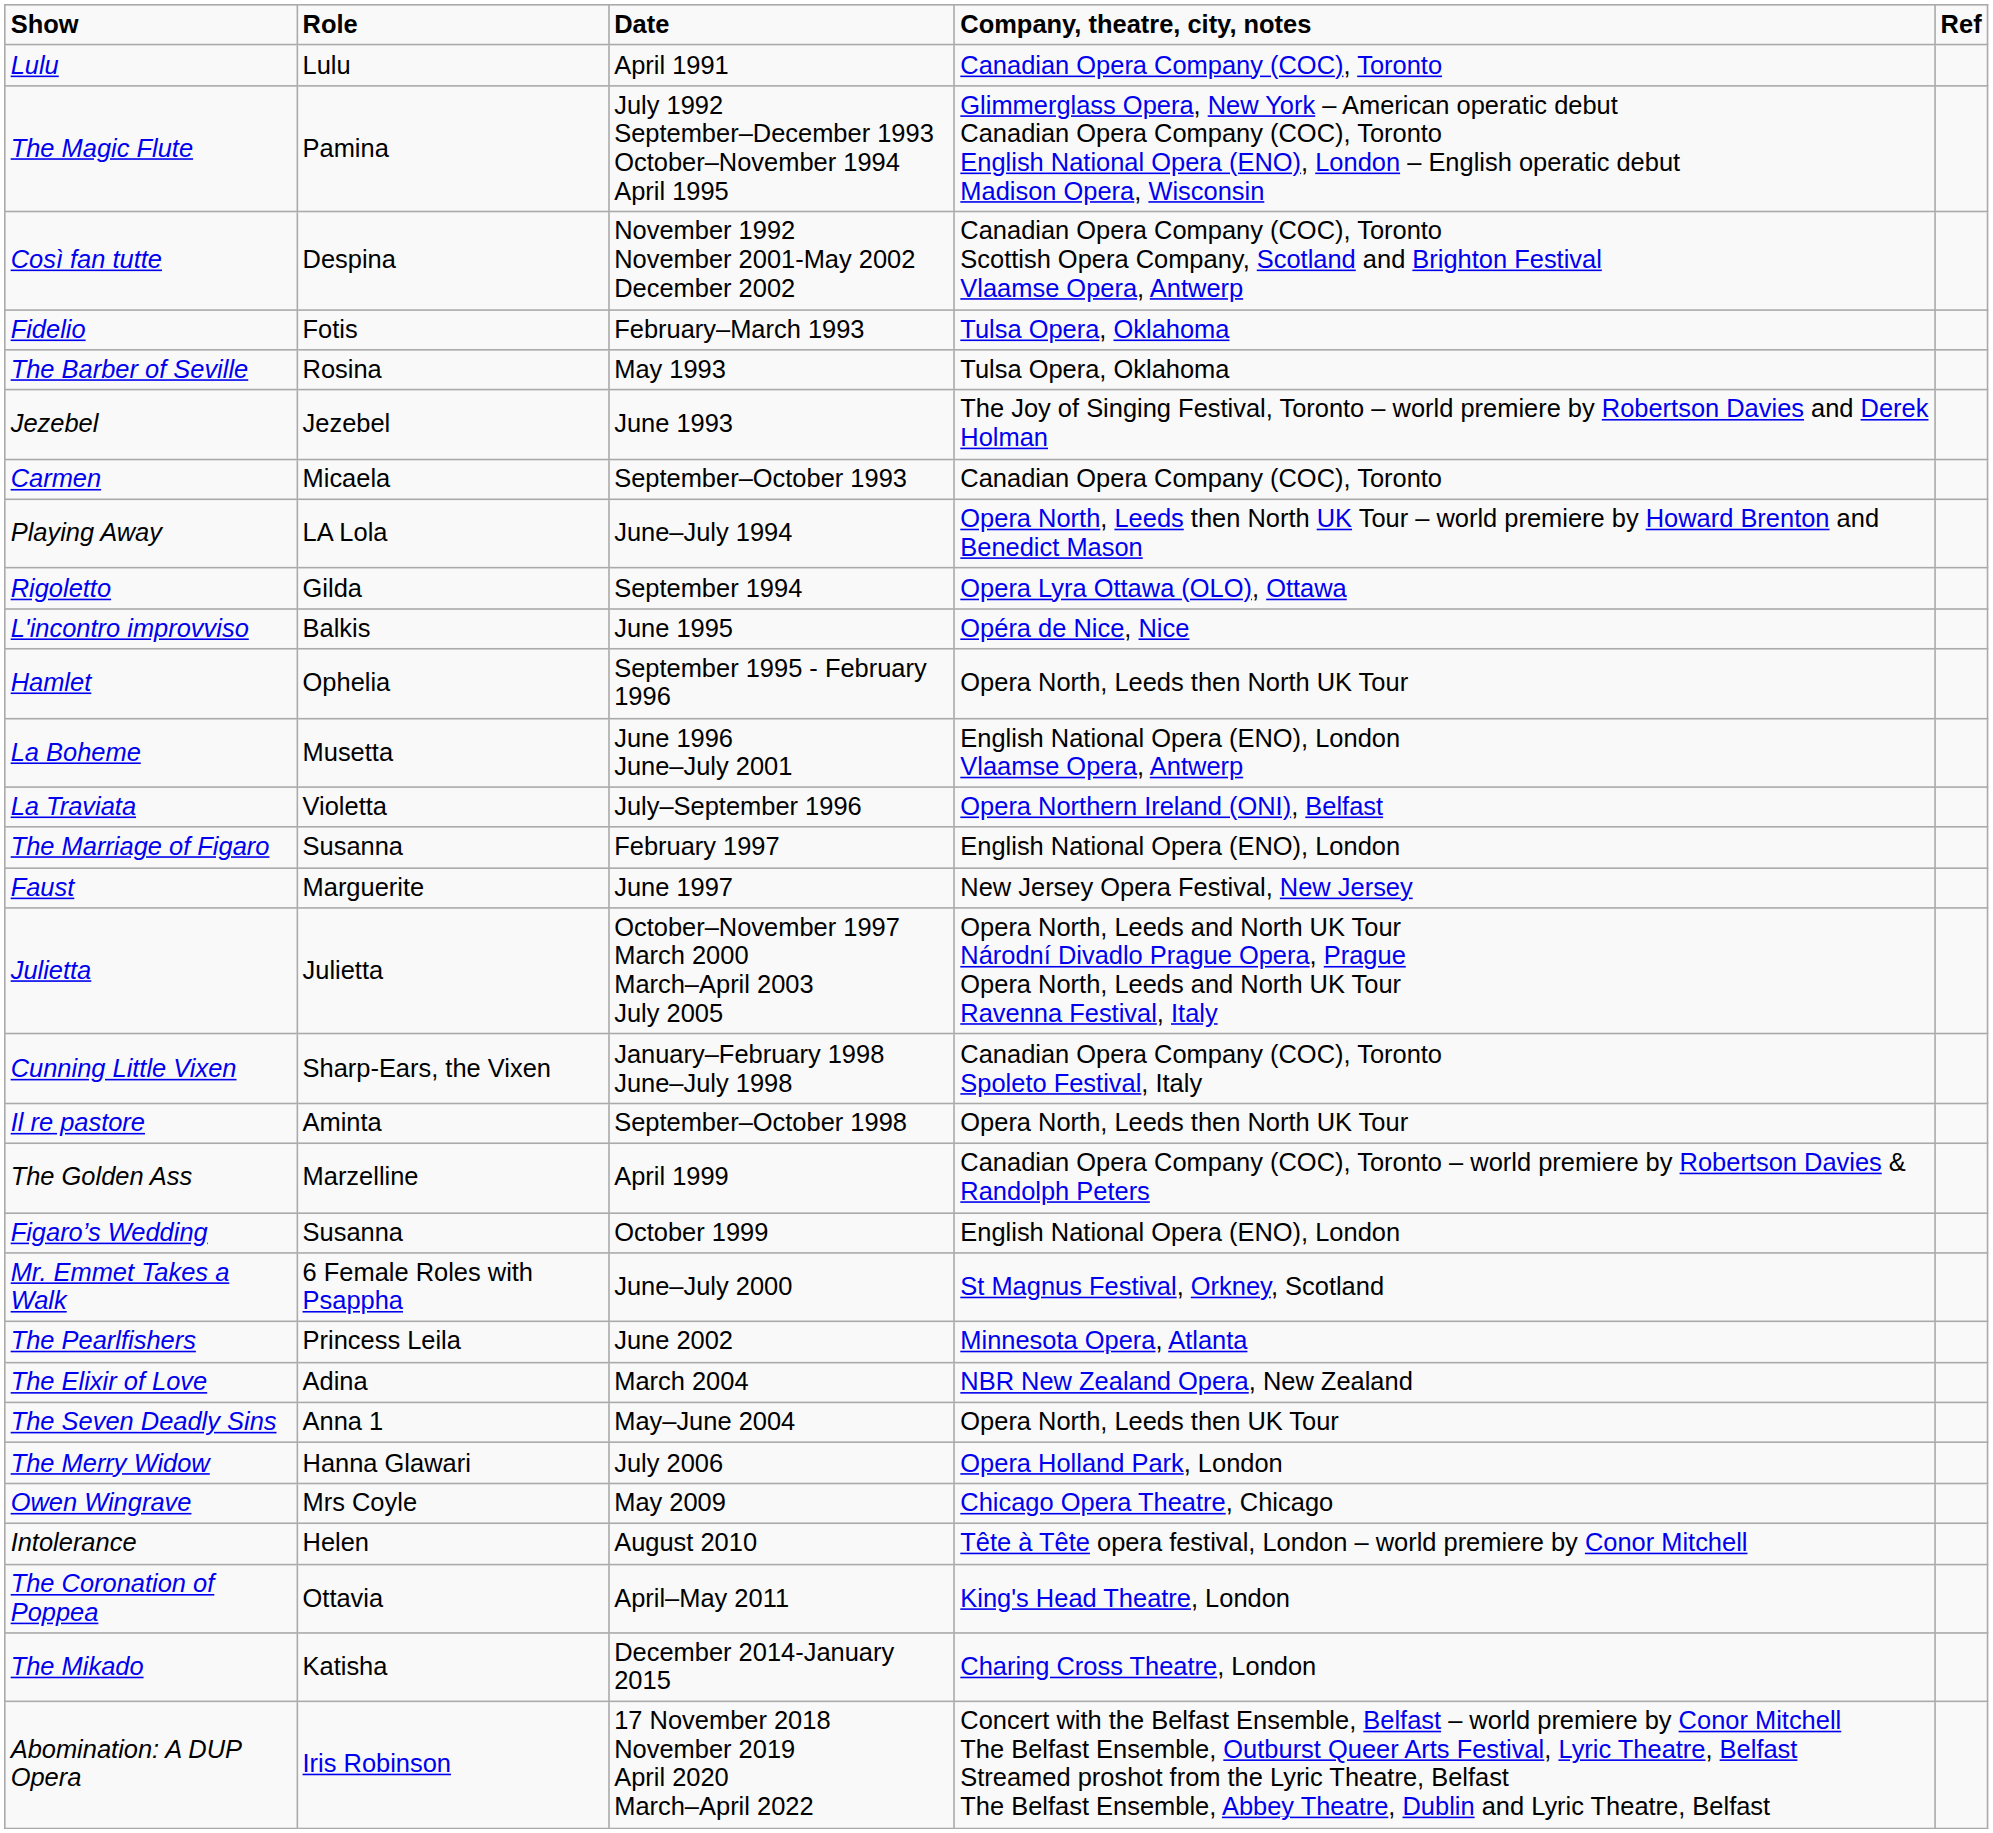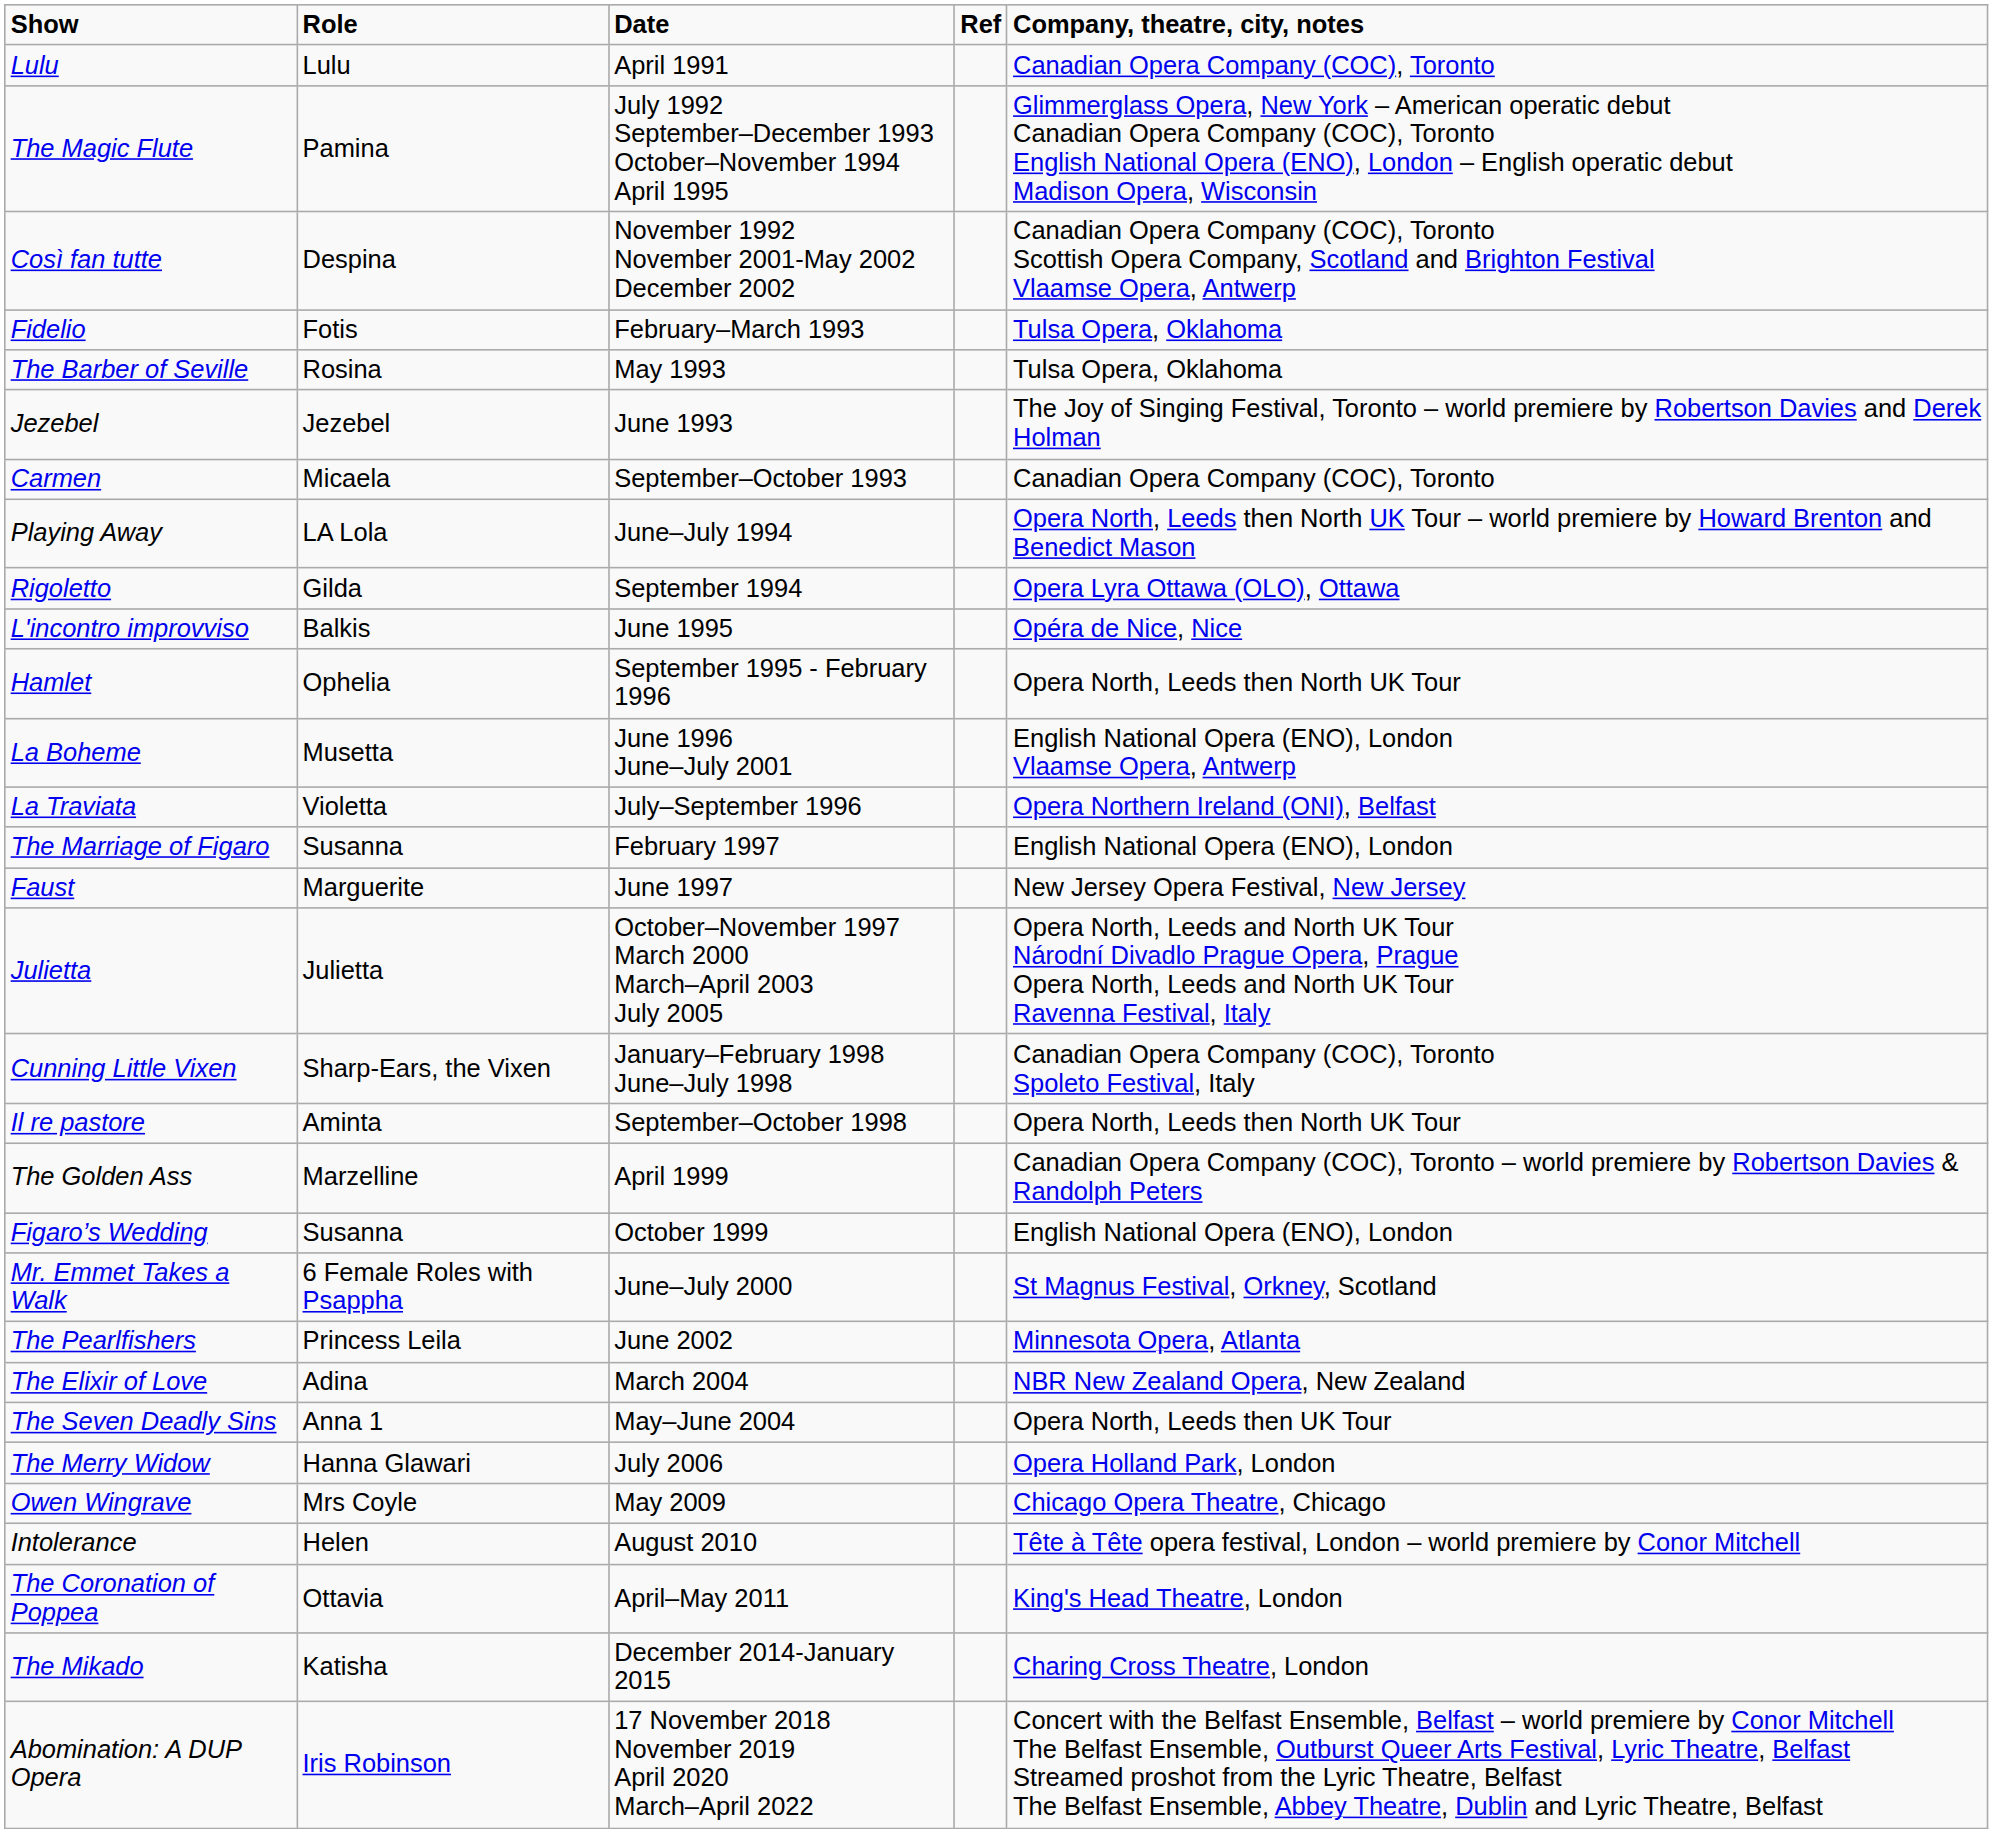columns swapped: (1136, 24) <-> (1961, 24)
